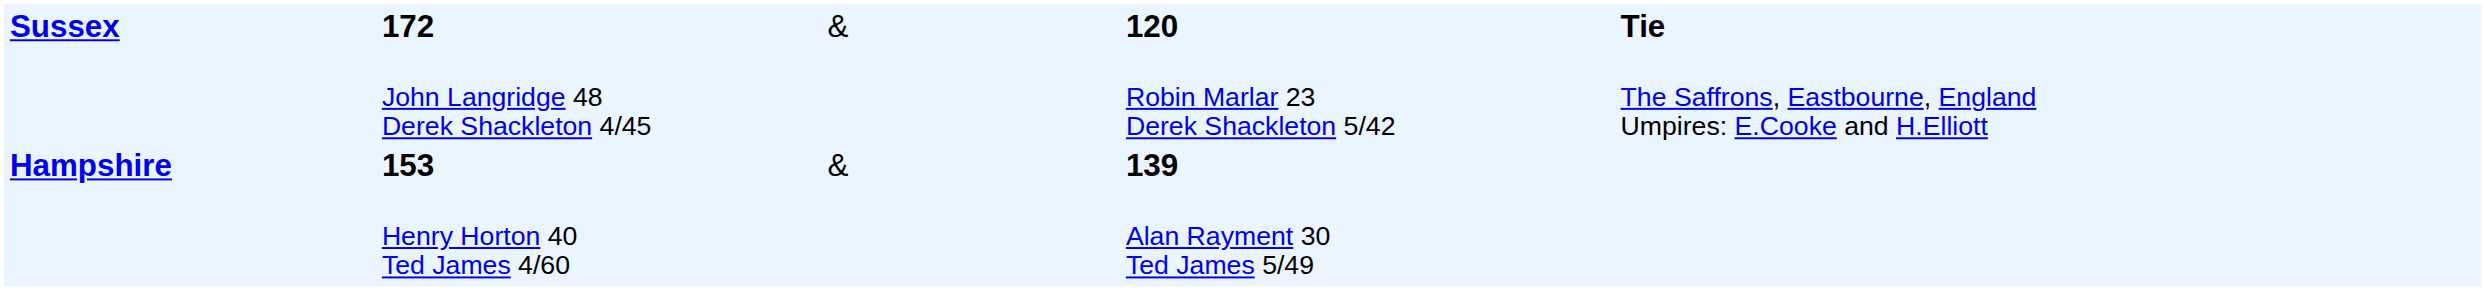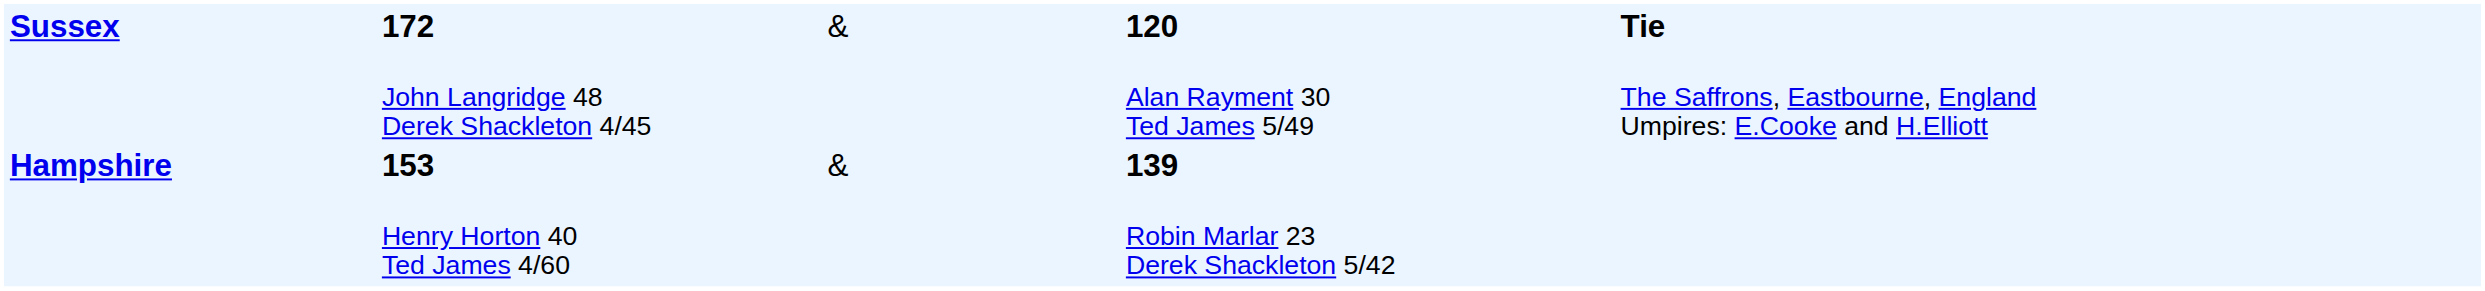(1261, 112) Robin Marlar 23 Derek Shackleton 5/42 -> (1228, 112) Alan Rayment 30 Ted James 5/49
(1228, 251) Alan Rayment 30 Ted James 5/49 -> (1261, 251) Robin Marlar 23 Derek Shackleton 5/42
